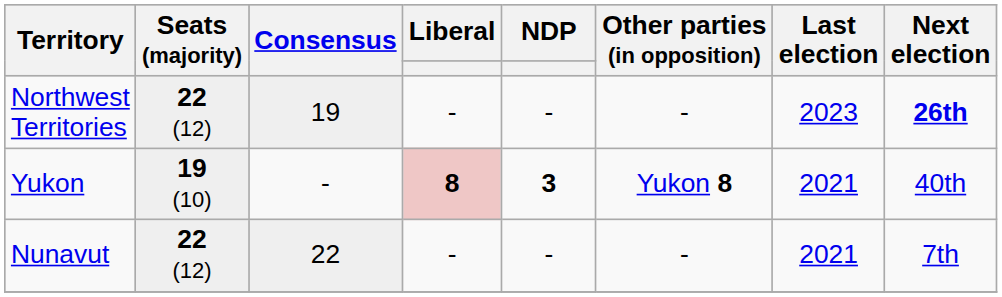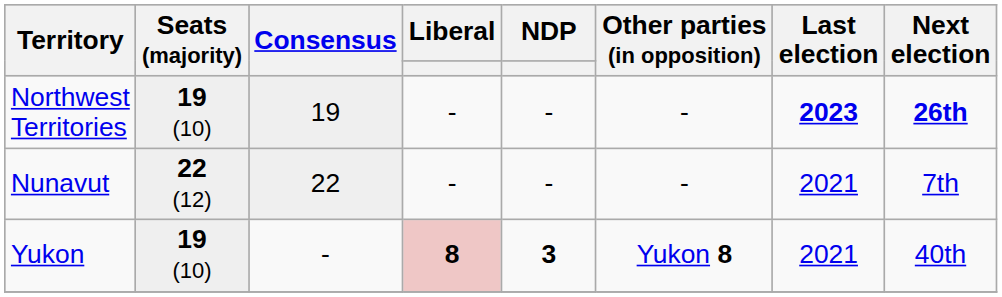(192, 111) 22 (12) -> (192, 111) 19 (10)
(829, 111) normal -> (829, 111) bold
rows swapped: (60, 254) <-> (48, 183)
